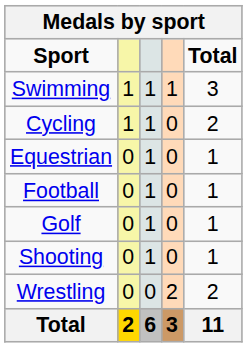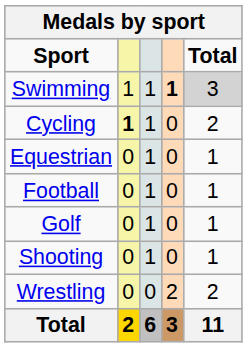(172, 89) normal -> (172, 89) bold
(213, 89) no background -> (213, 89) lightgrey background
(128, 123) normal -> (128, 123) bold
